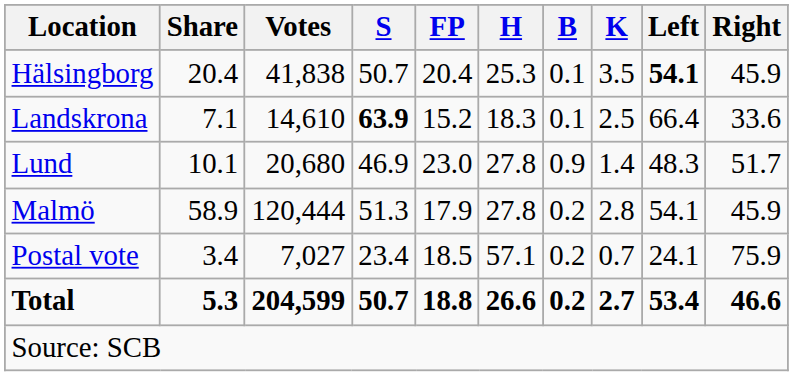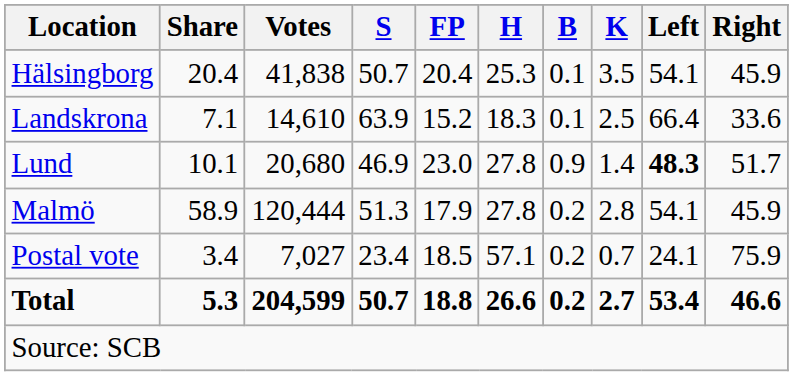(674, 73) bold -> (674, 73) normal
(384, 118) bold -> (384, 118) normal
(674, 164) normal -> (674, 164) bold
